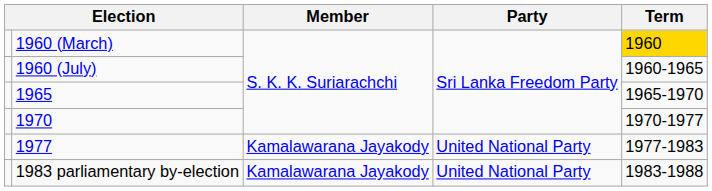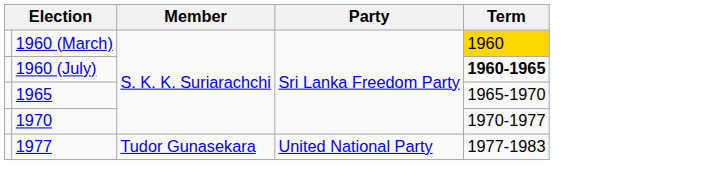(664, 69) normal -> (506, 69) bold
(338, 146) Kamalawarana Jayakody -> (188, 146) Tudor Gunasekara
- row: (127, 172)
